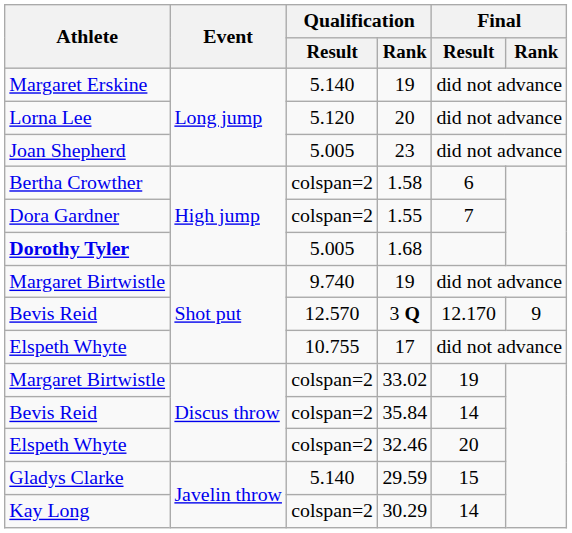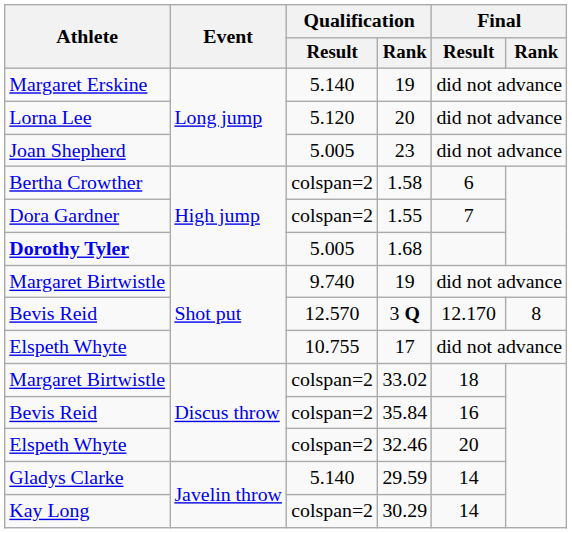(536, 314) 9 -> (536, 314) 8
(469, 380) 19 -> (469, 380) 18
(469, 412) 14 -> (469, 412) 16
(469, 478) 15 -> (469, 478) 14
